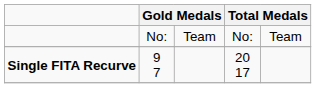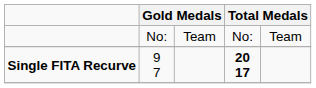(242, 65) normal -> (242, 65) bold
